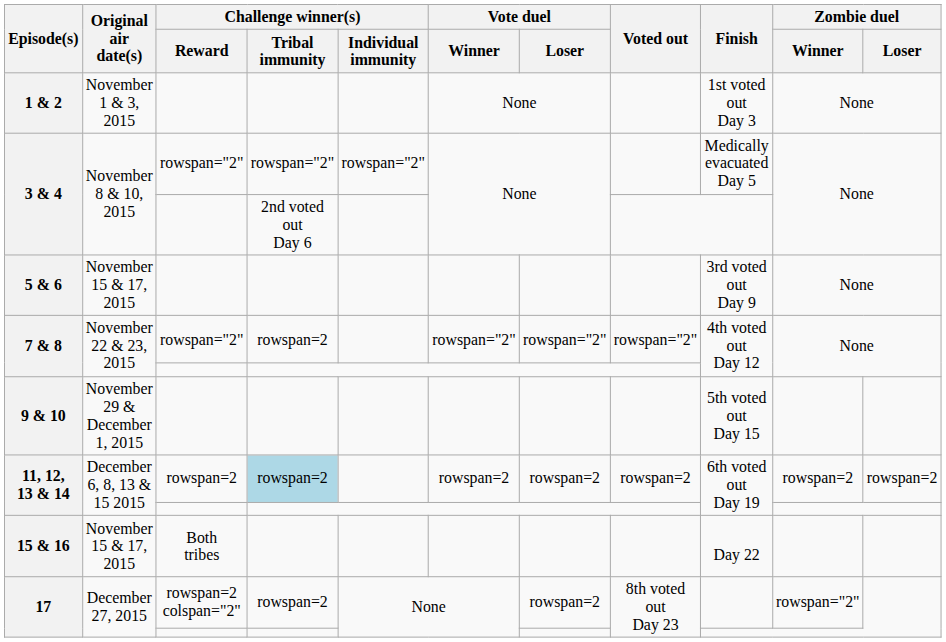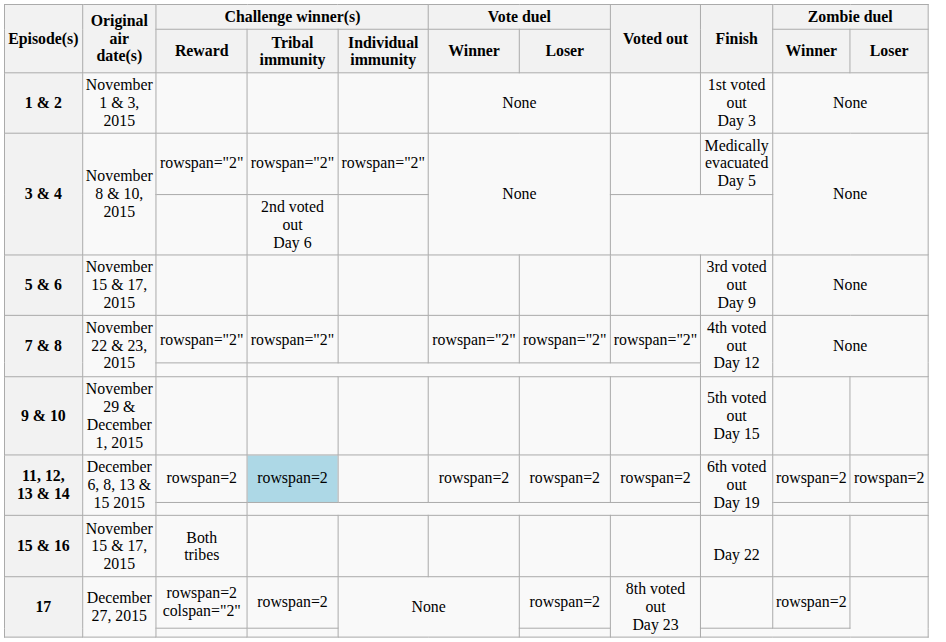(292, 339) rowspan=2 -> (292, 339) rowspan="2"
(818, 602) rowspan="2" -> (811, 602) rowspan=2
